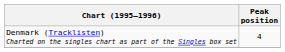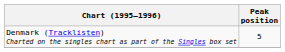(259, 37) 4 -> (259, 37) 5
